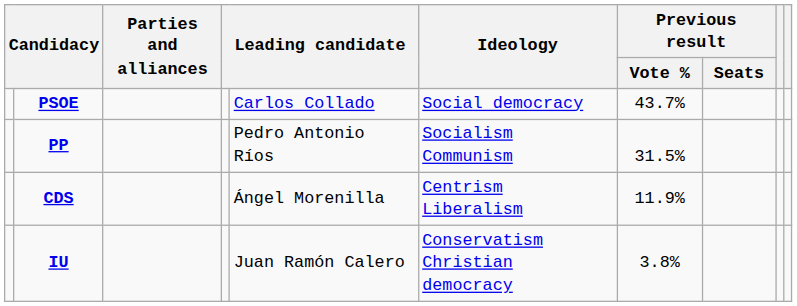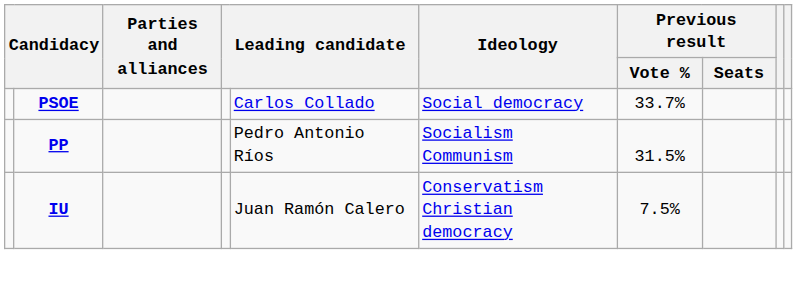(660, 103) 43.7% -> (660, 103) 33.7%
- row: (59, 199)
(660, 263) 3.8% -> (660, 210) 7.5%
